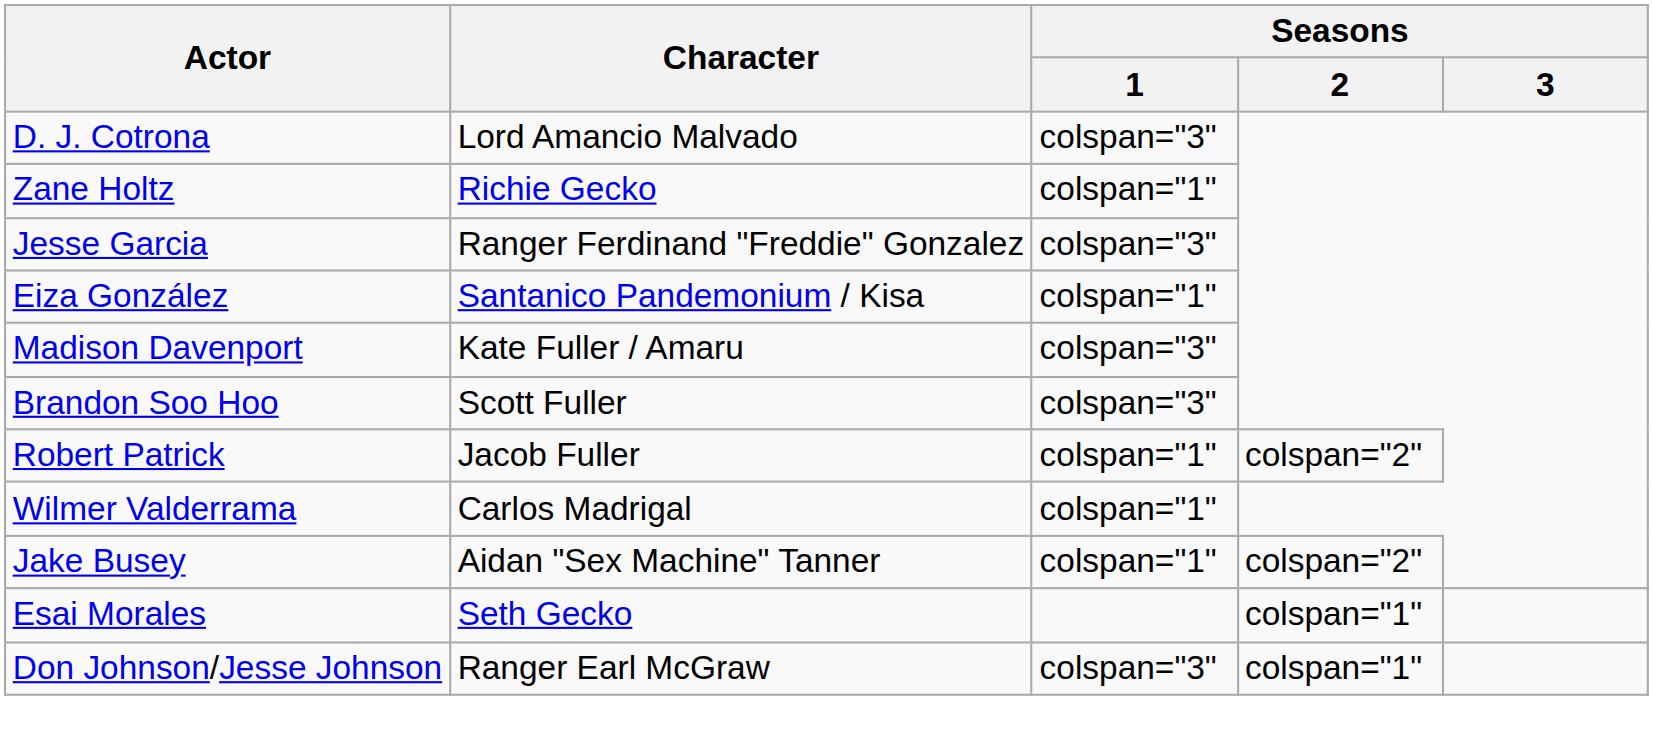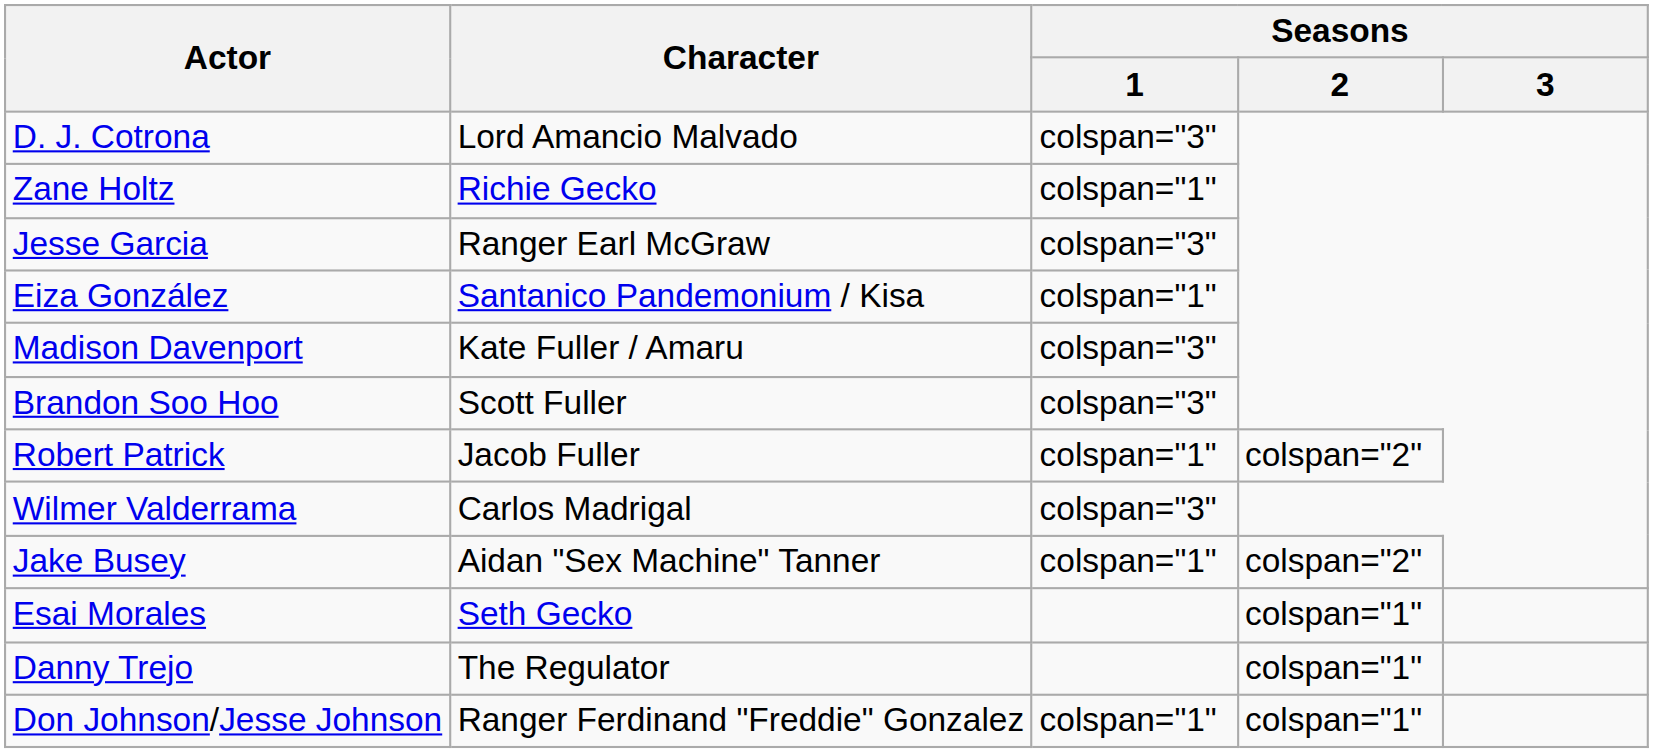(741, 243) Ranger Ferdinand "Freddie" Gonzalez -> (614, 243) Ranger Earl McGraw
(1128, 508) colspan="1" -> (1128, 508) colspan="3"
+ row: (103, 667)
(614, 667) Ranger Earl McGraw -> (741, 720) Ranger Ferdinand "Freddie" Gonzalez
(1128, 667) colspan="3" -> (1128, 720) colspan="1"
